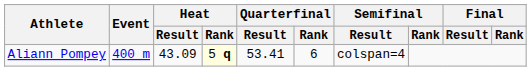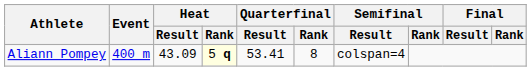(314, 55) 6 -> (314, 55) 8
